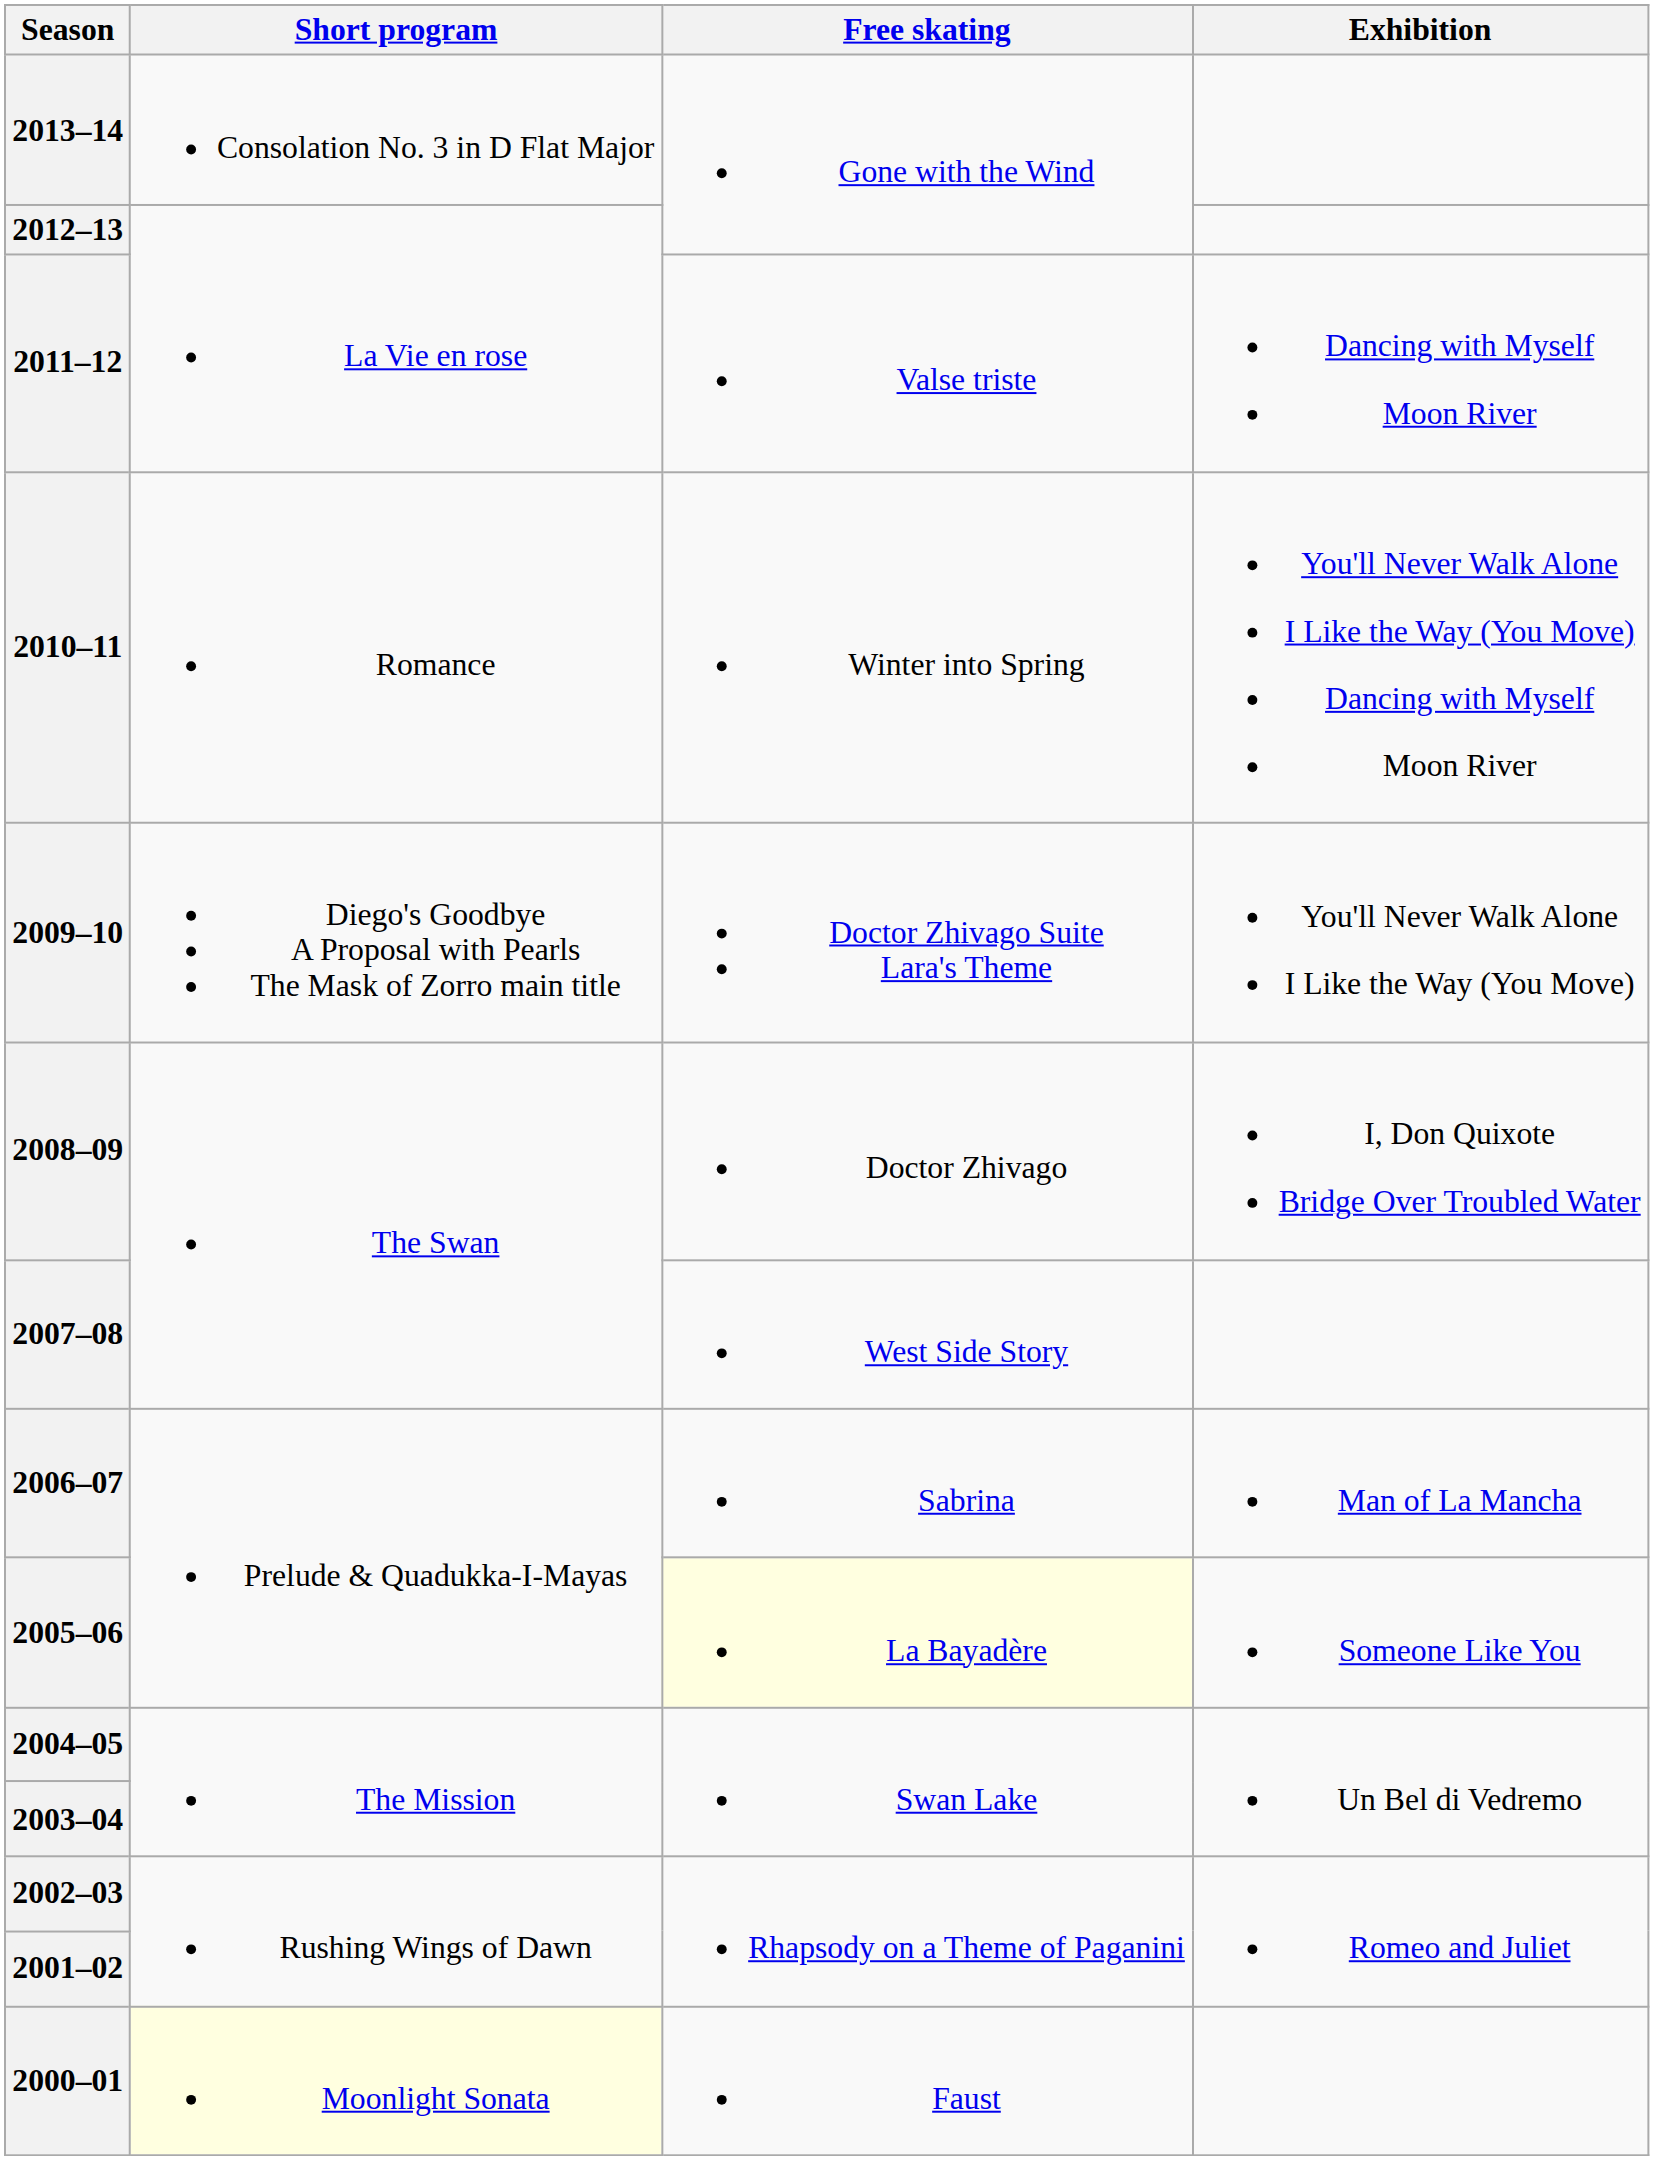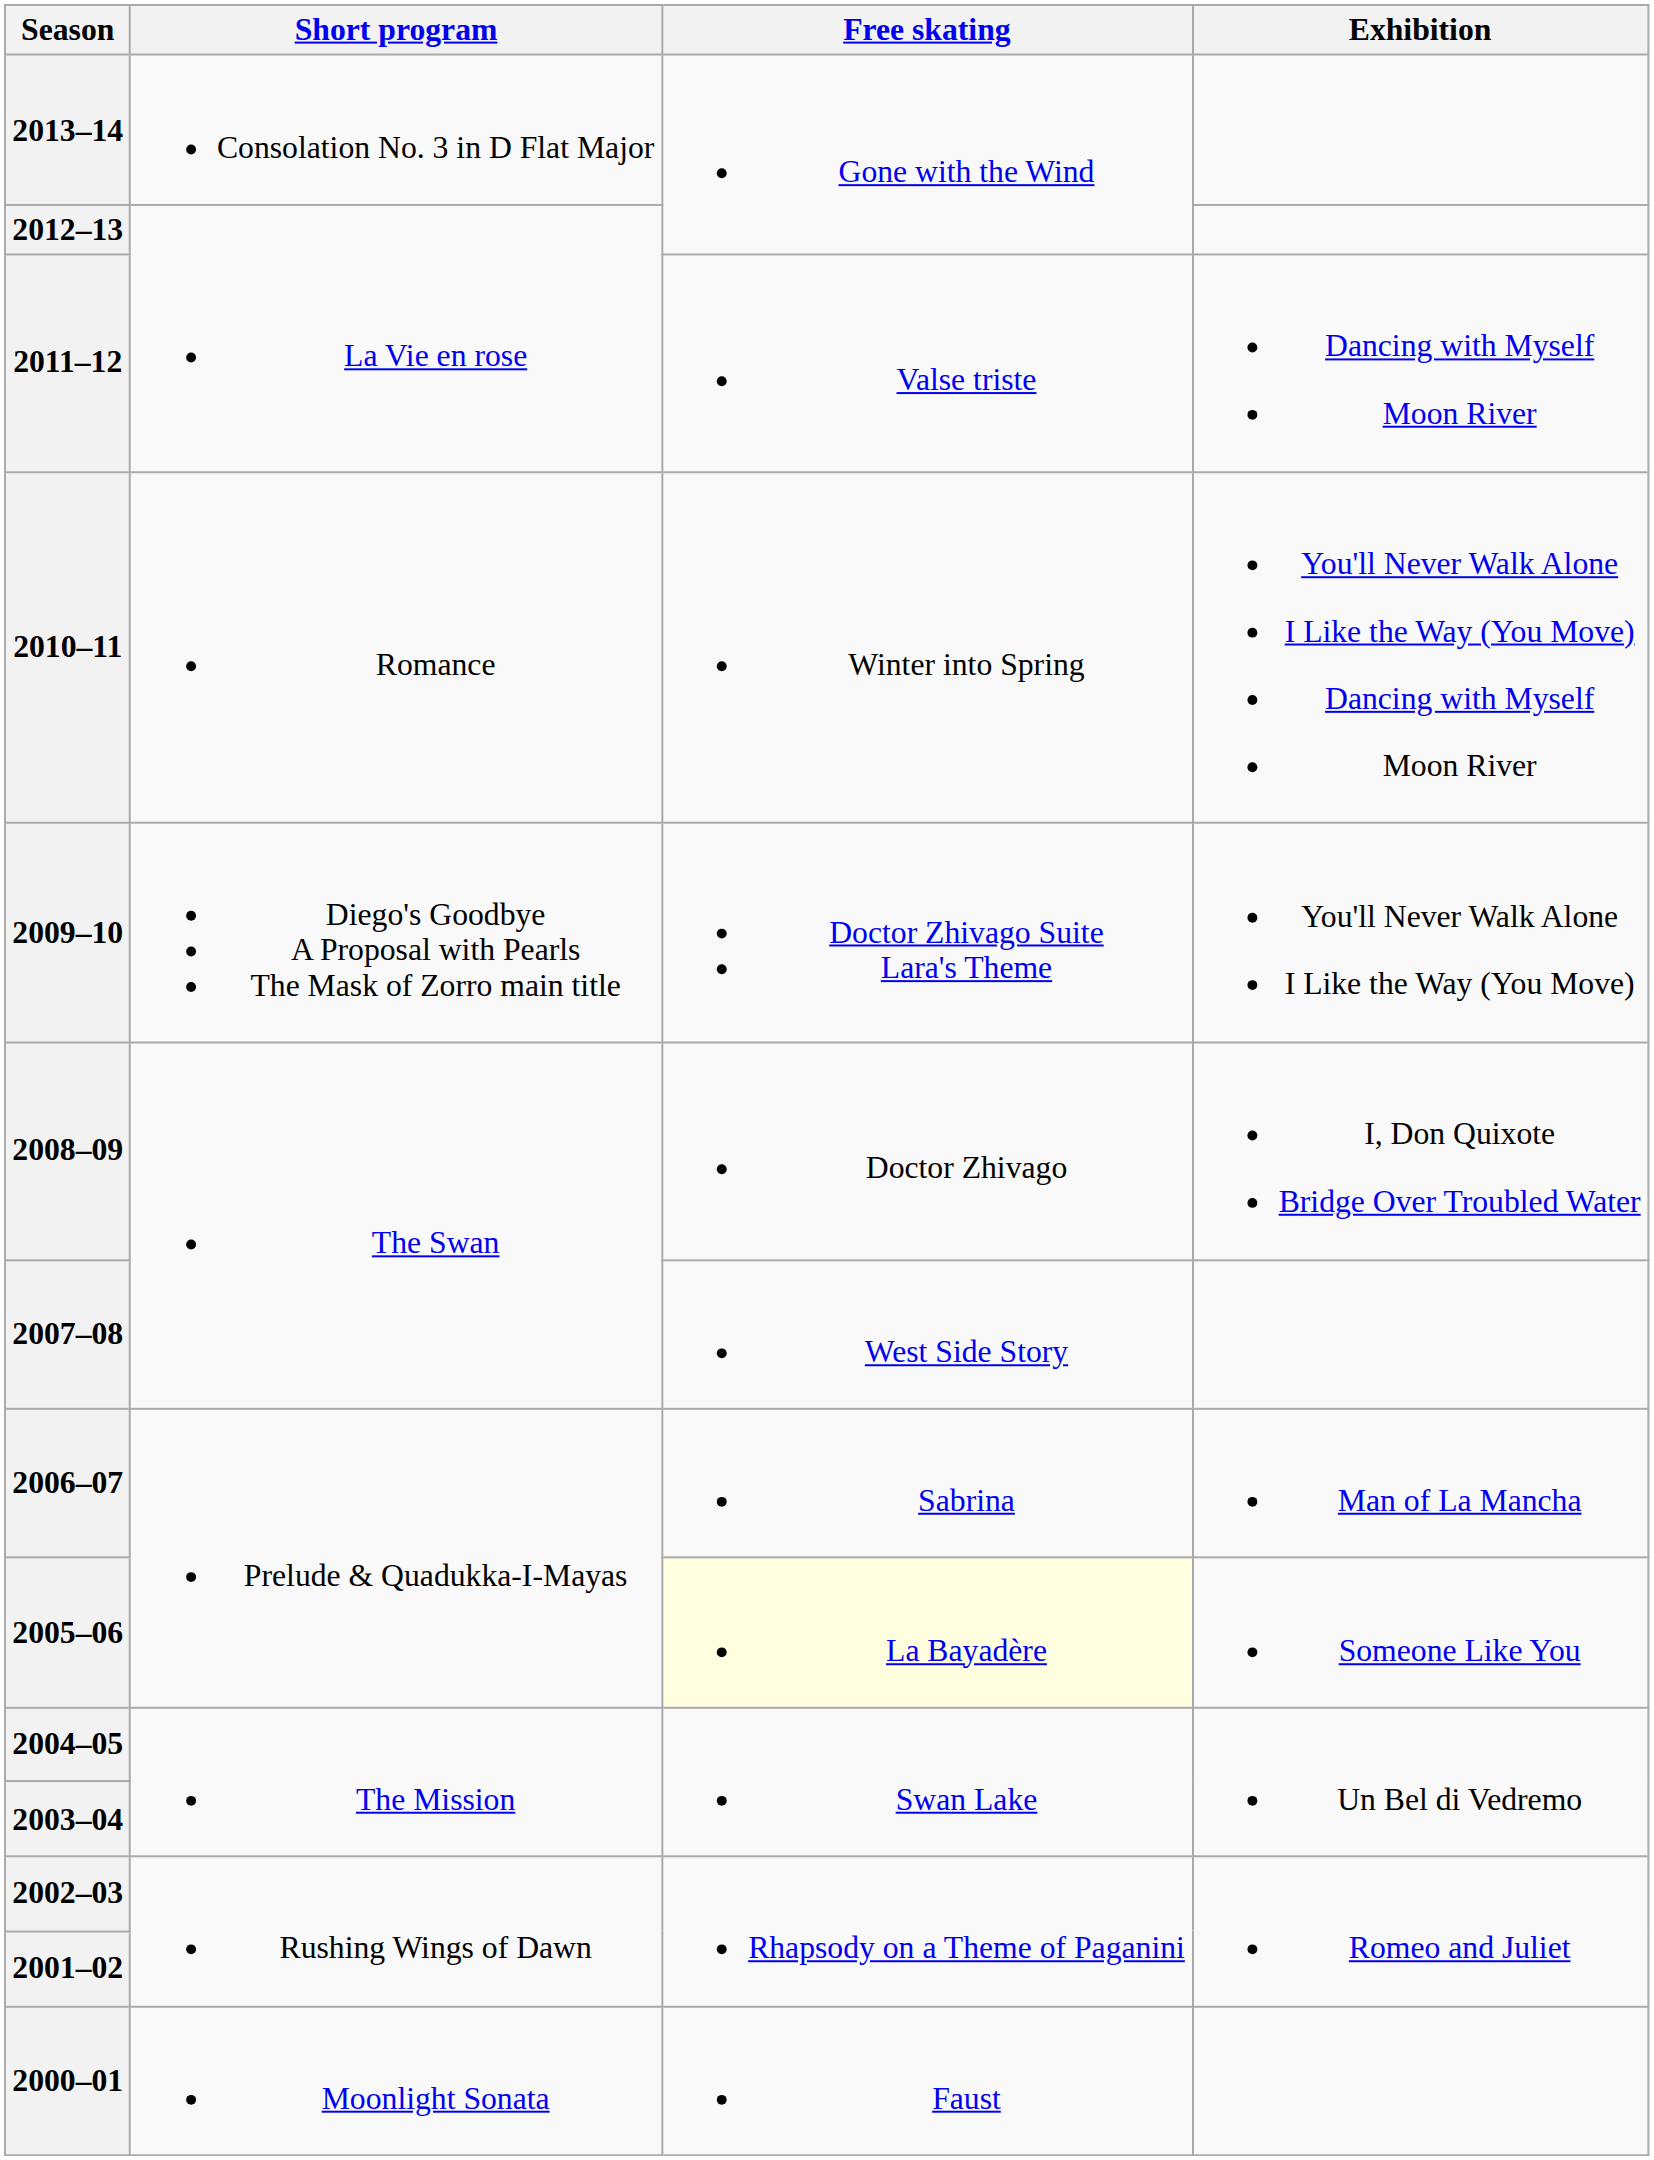(396, 2098) lightyellow background -> (396, 2098) no background
